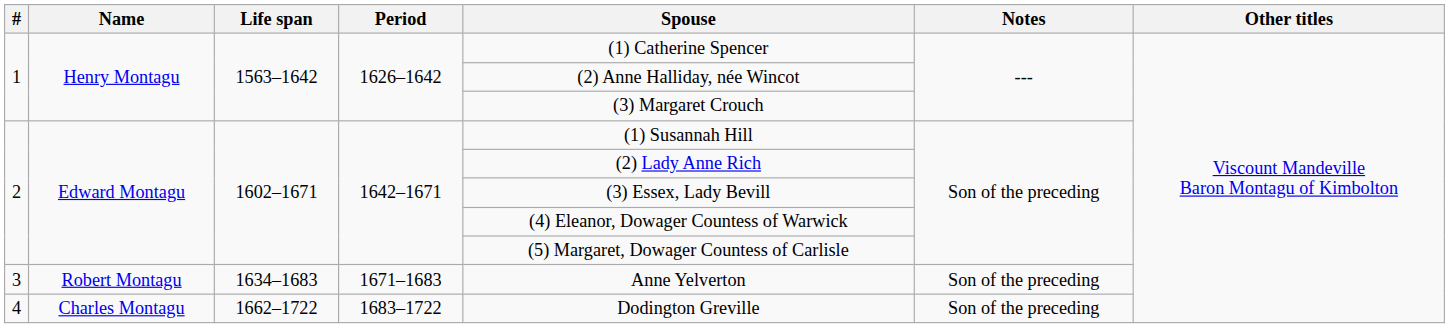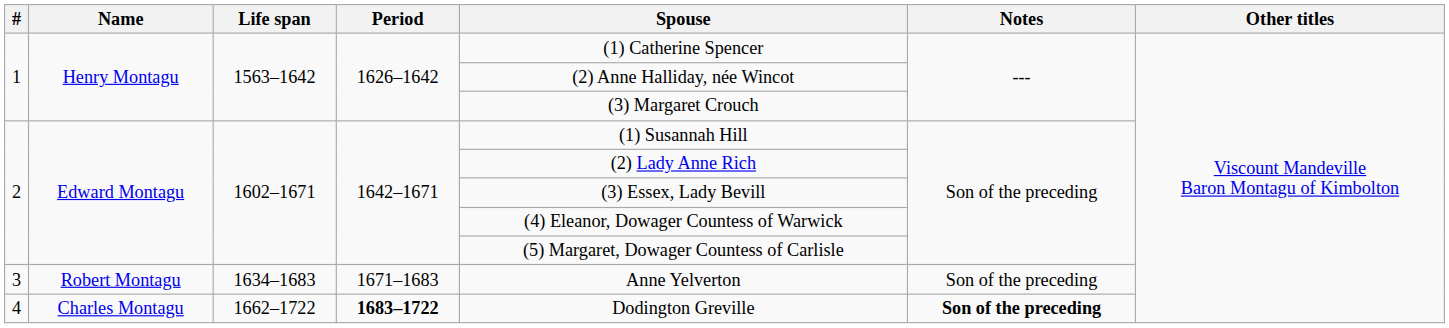(401, 308) normal -> (398, 308) bold
(1024, 308) normal -> (1022, 308) bold
